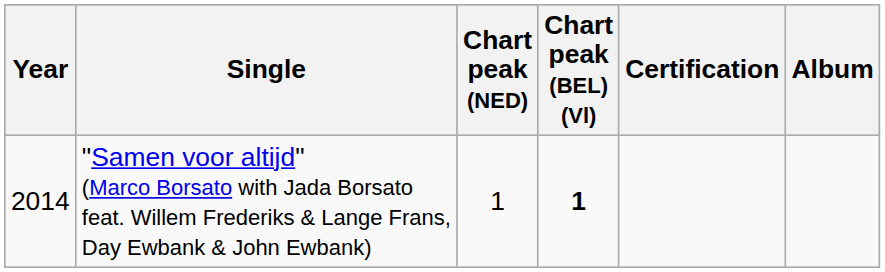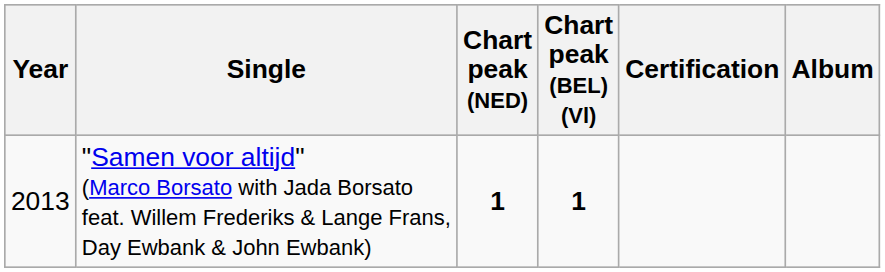(40, 200) 2014 -> (40, 200) 2013
(498, 200) normal -> (498, 200) bold
